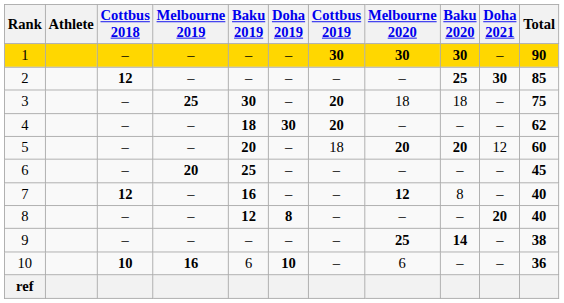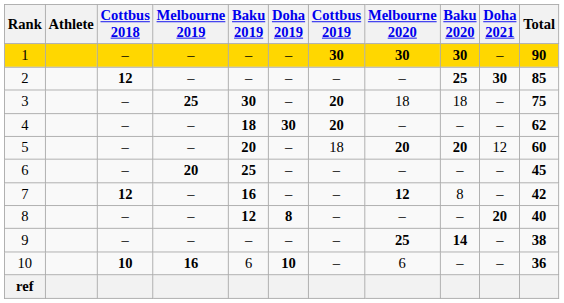(539, 194) 40 -> (539, 194) 42
